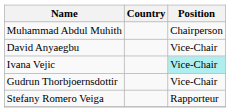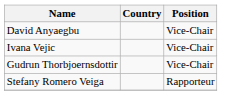- row: (64, 30)
(194, 64) paleturquoise background -> (190, 47) no background
